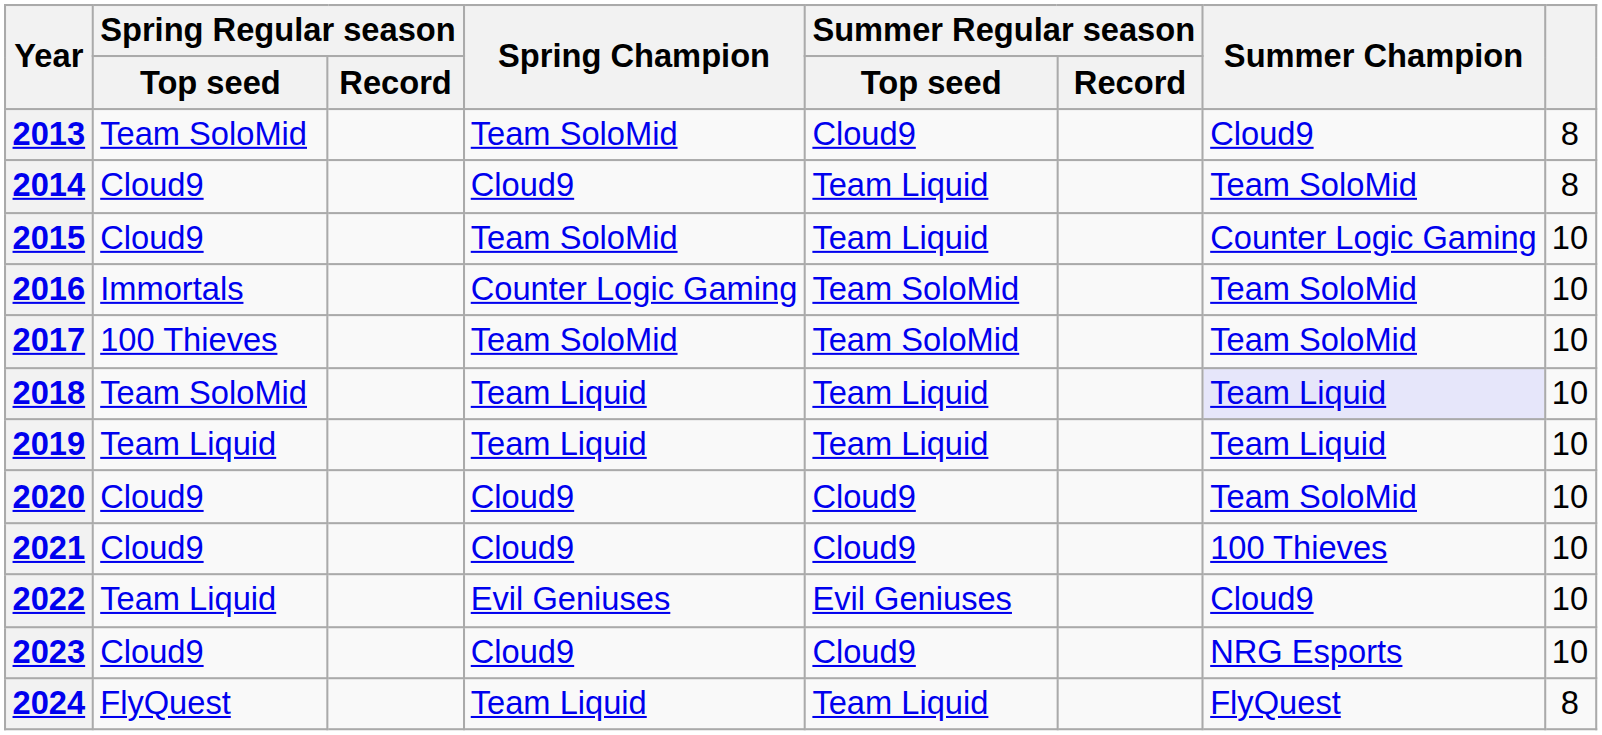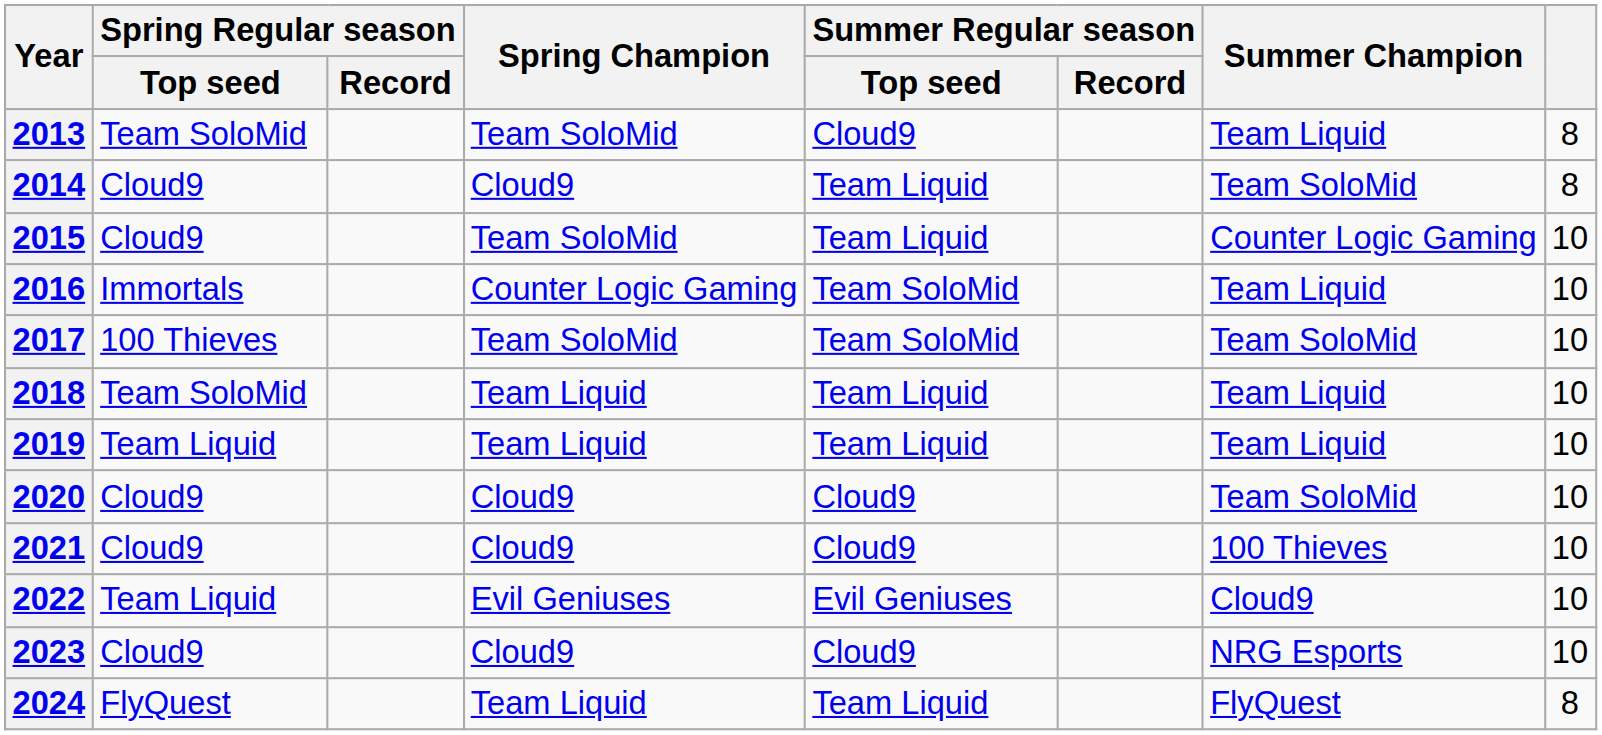(1262, 133) Cloud9 -> (1298, 133) Team Liquid
(1314, 289) Team SoloMid -> (1298, 289) Team Liquid
(1298, 392) lavender background -> (1298, 392) no background
